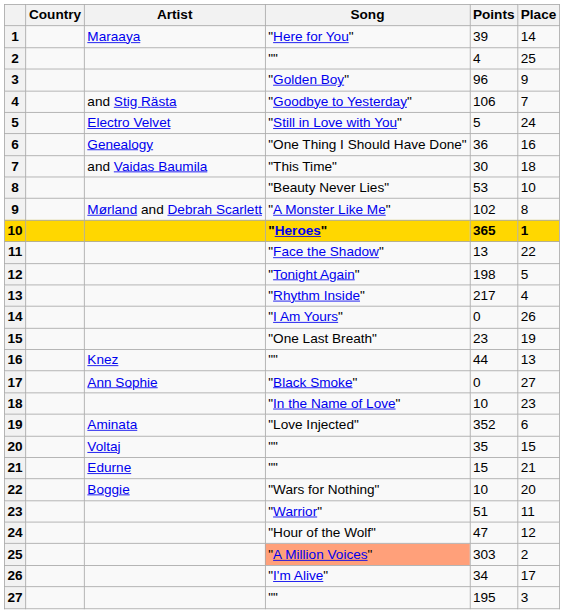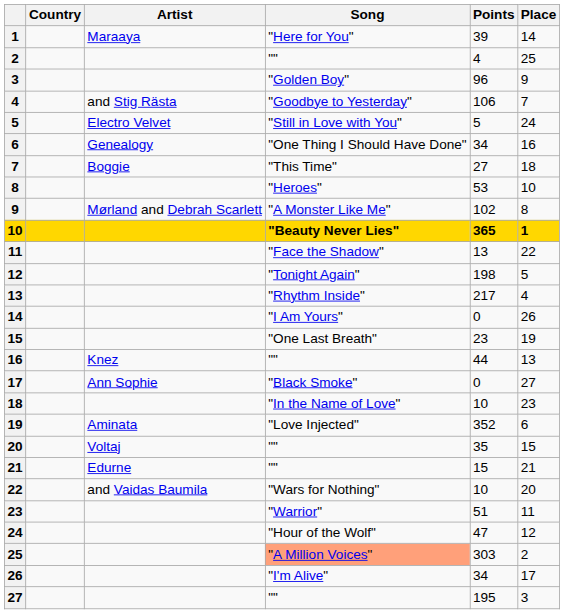(481, 144) 36 -> (481, 144) 34
(147, 166) and Vaidas Baumila -> (109, 166) Boggie
(481, 166) 30 -> (481, 166) 27
(329, 187) "Beauty Never Lies" -> (295, 187) "Heroes"
(298, 230) "Heroes" -> (334, 230) "Beauty Never Lies"
(109, 489) Boggie -> (147, 489) and Vaidas Baumila
